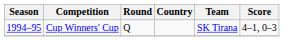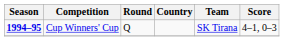(24, 28) normal -> (24, 28) bold
